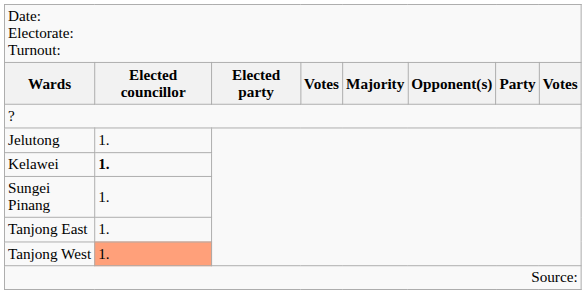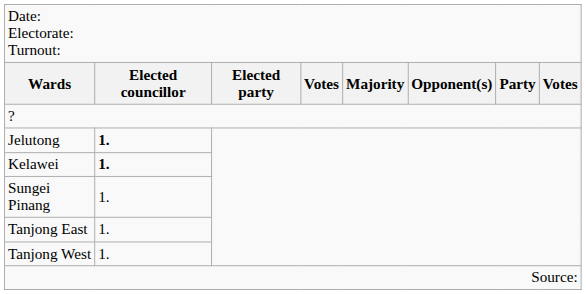(104, 140) normal -> (104, 140) bold
(104, 253) lightsalmon background -> (104, 253) no background
